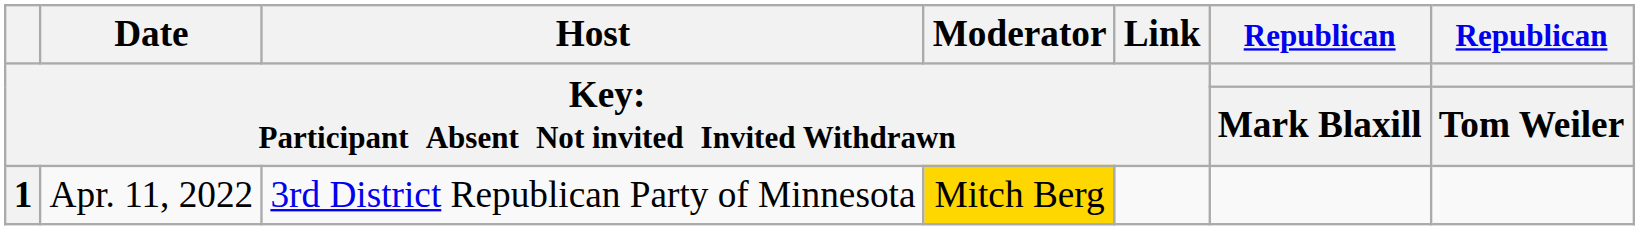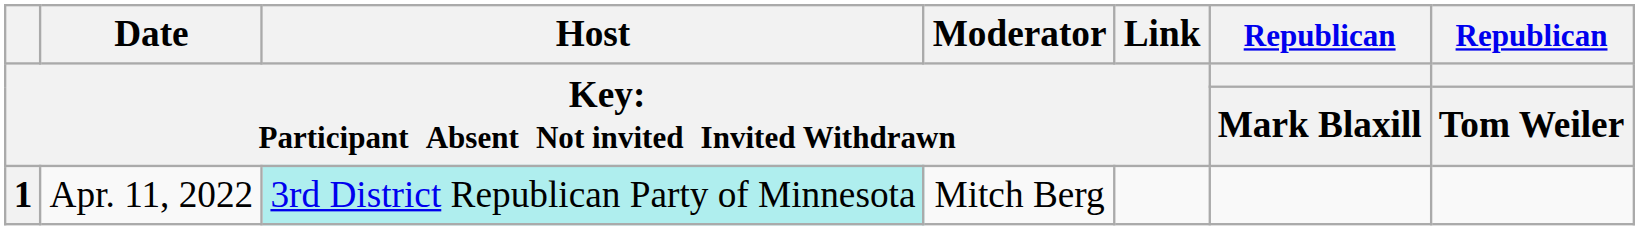(593, 194) no background -> (593, 194) paleturquoise background
(1020, 194) gold background -> (1020, 194) no background
